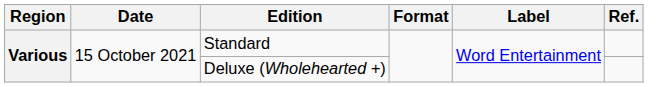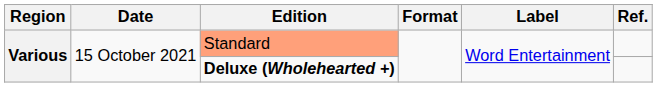(237, 43) no background -> (237, 43) lightsalmon background
(295, 69) normal -> (299, 69) bold
